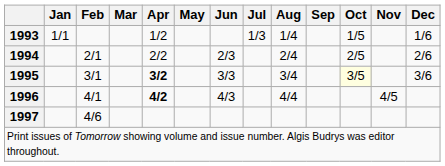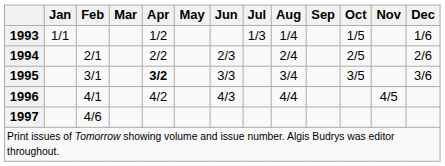(356, 76) lightyellow background -> (356, 76) no background
(158, 96) bold -> (158, 96) normal
